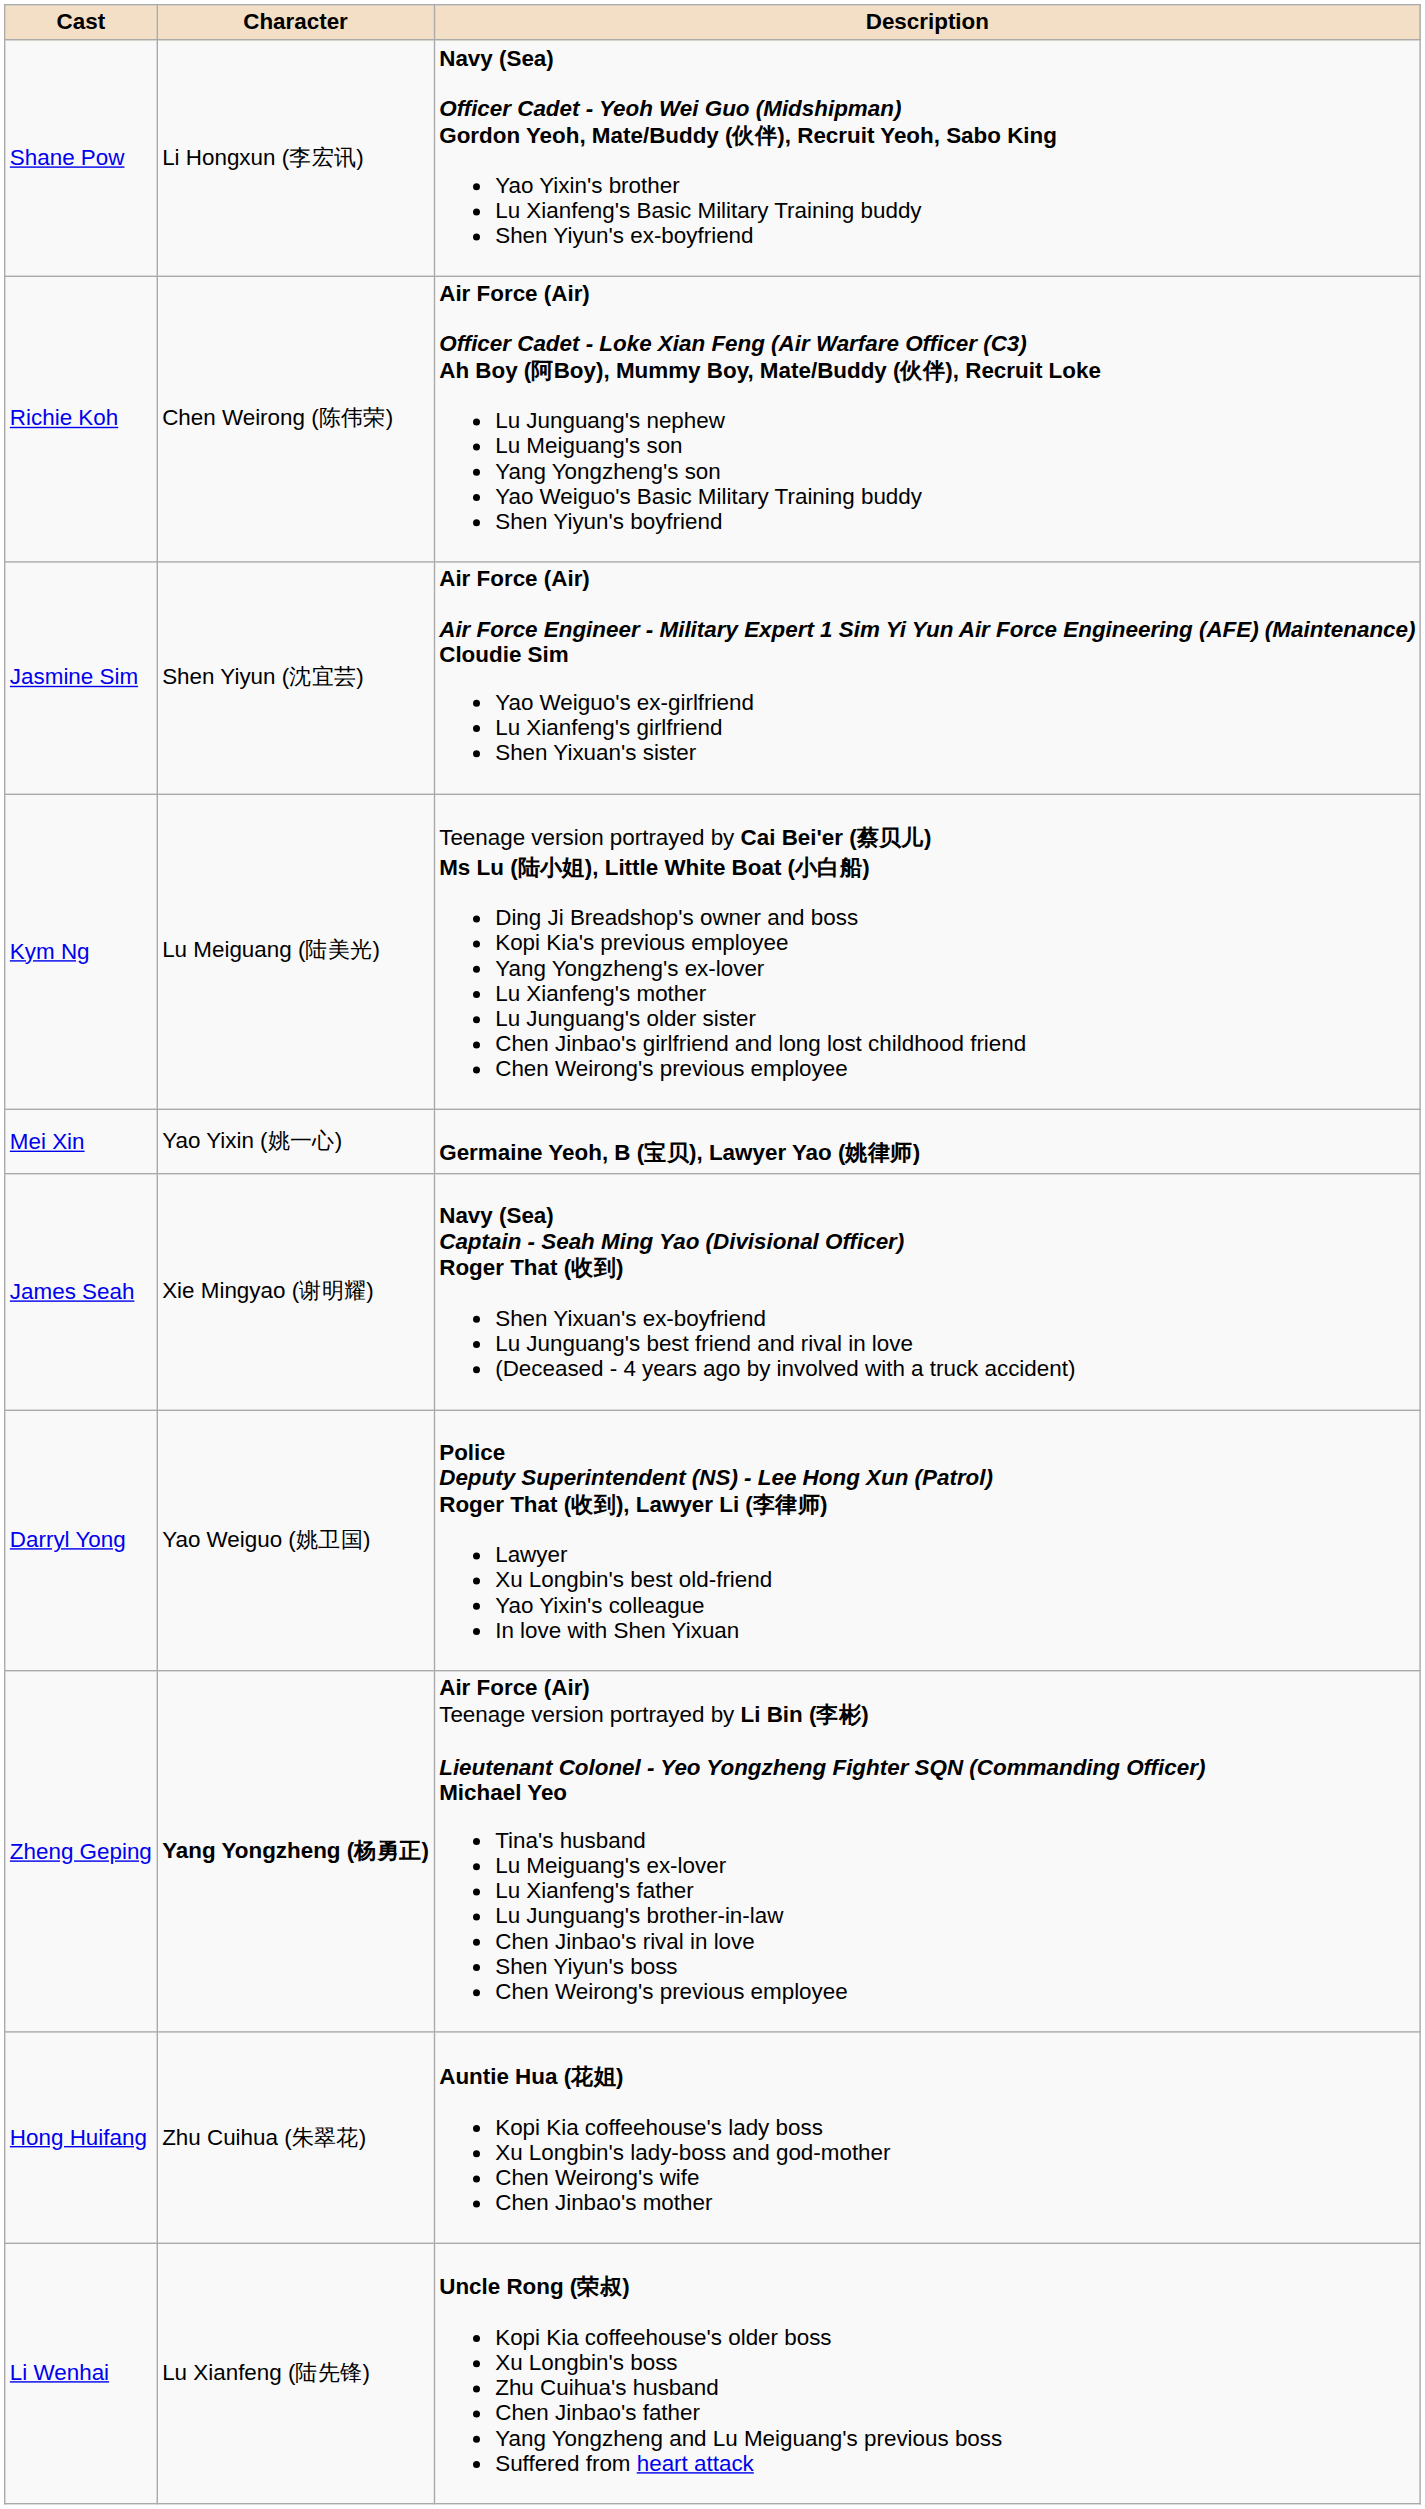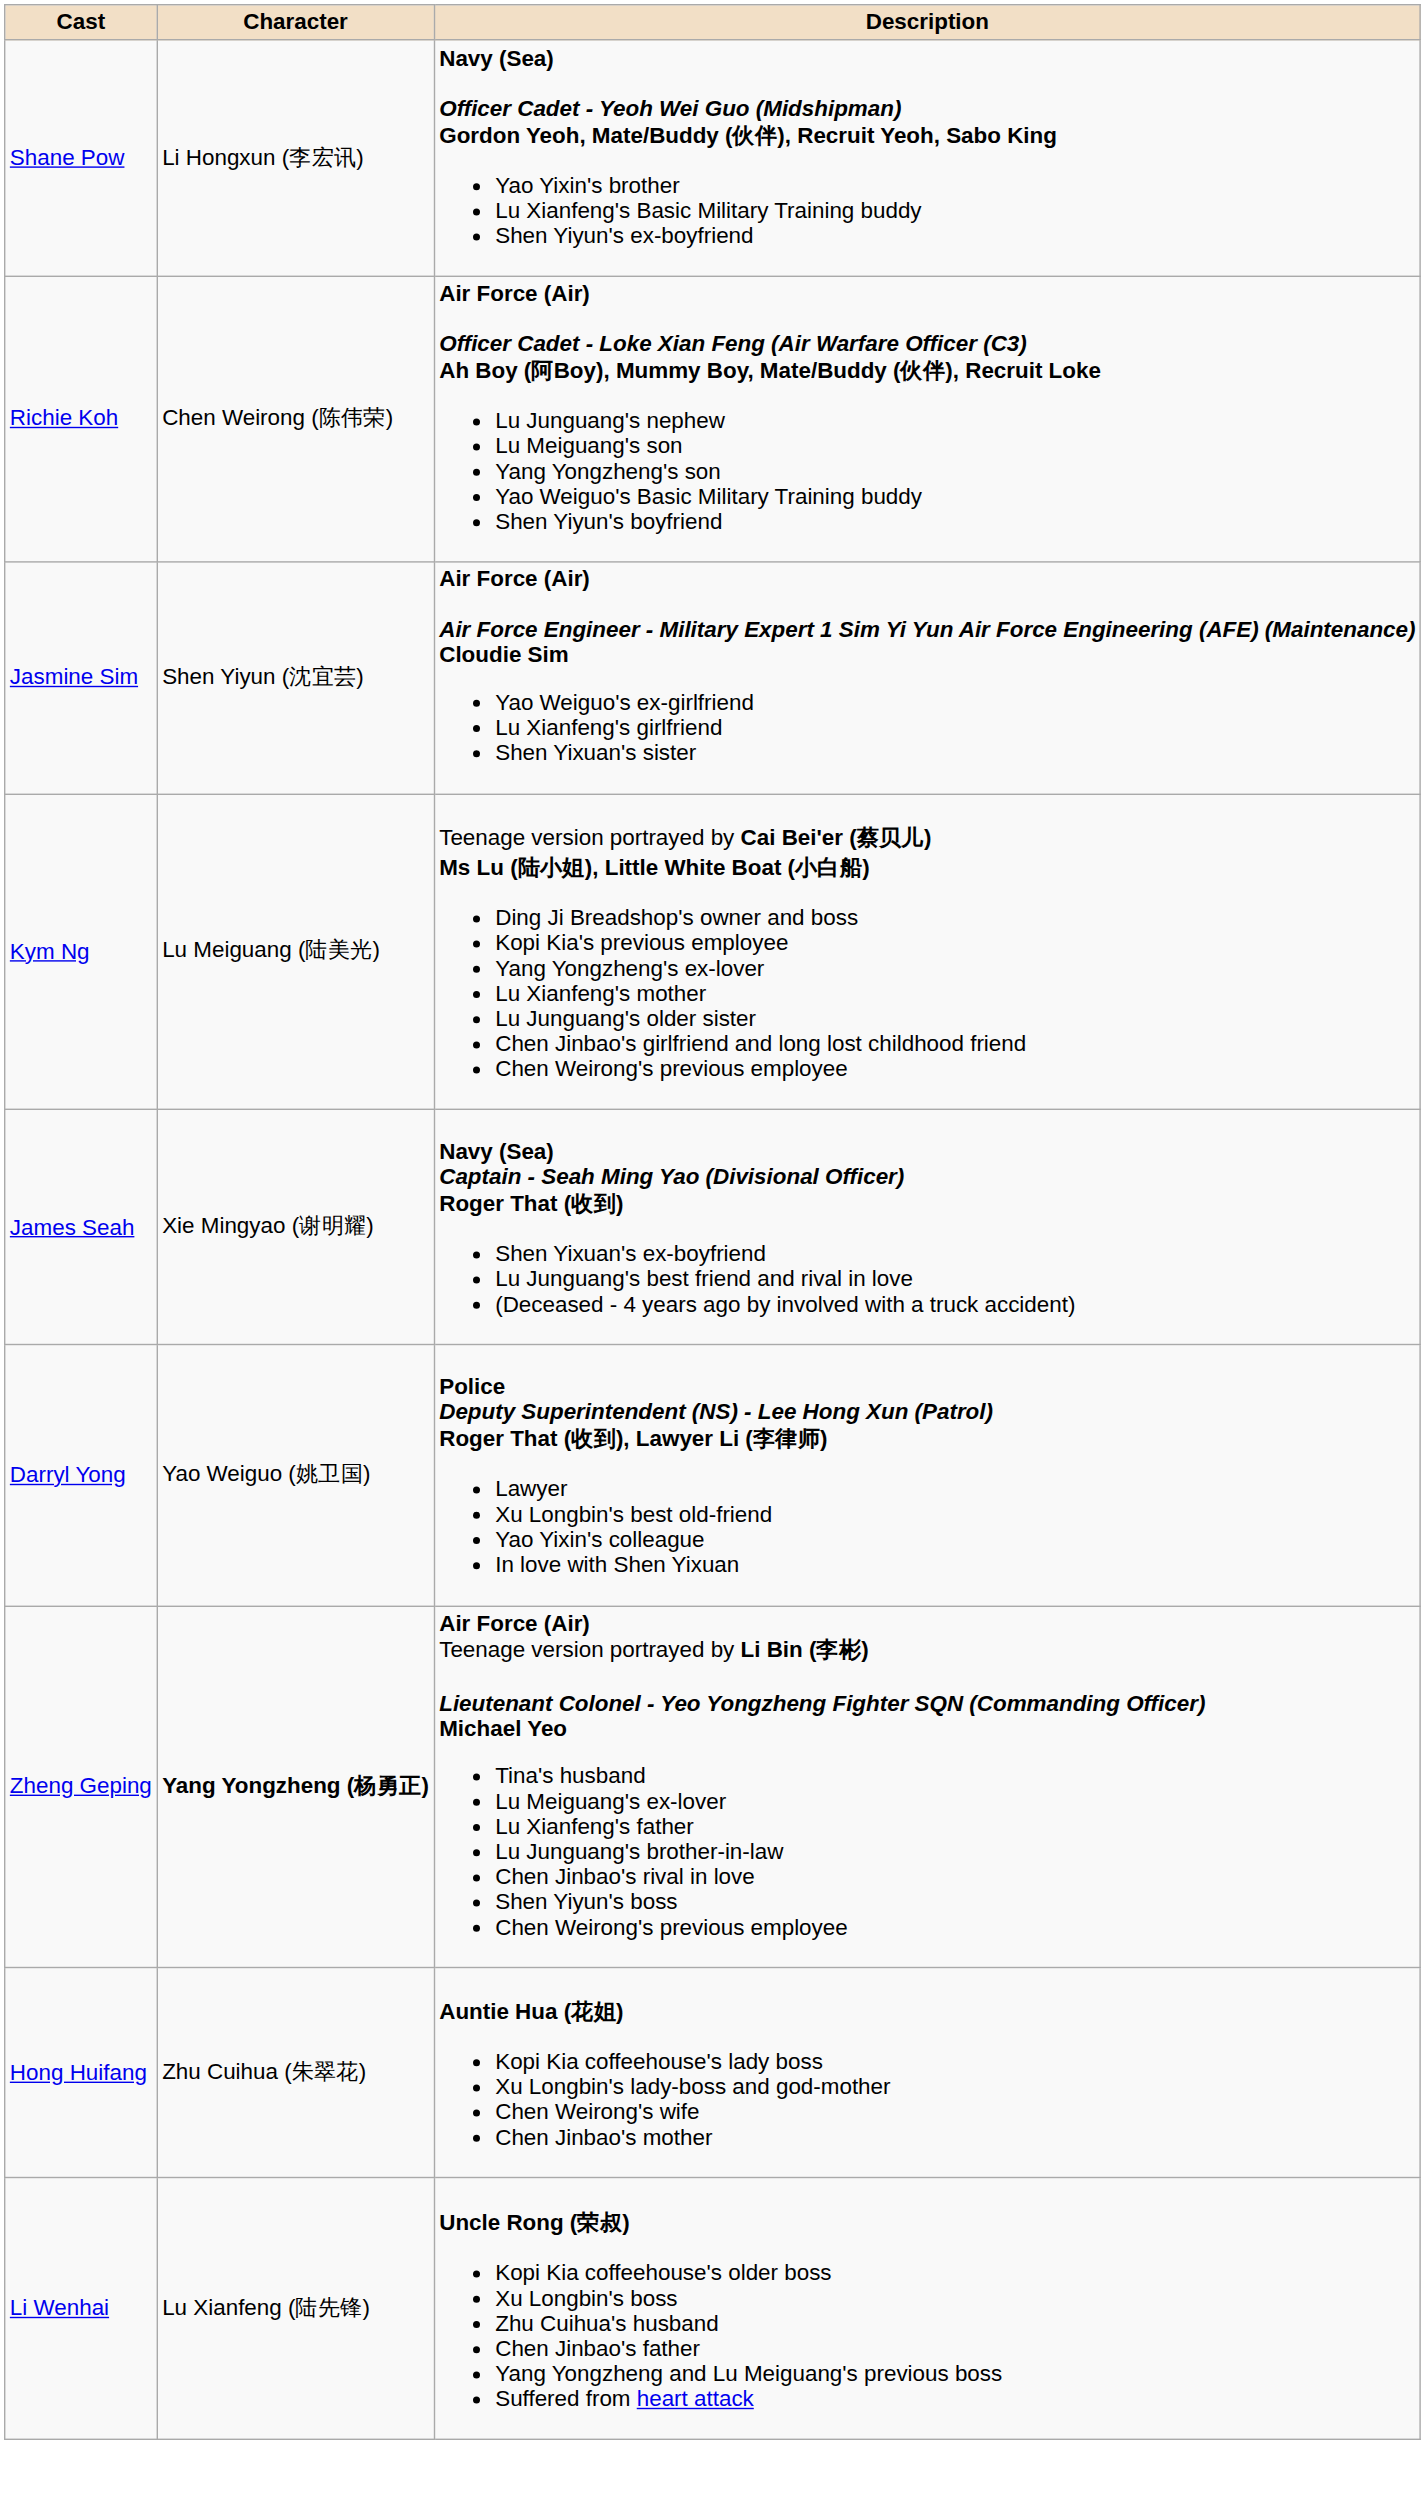- row: (47, 1141)
